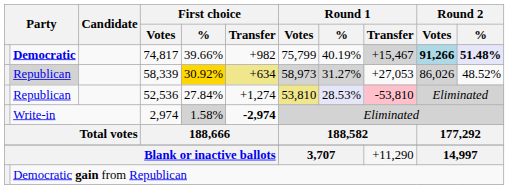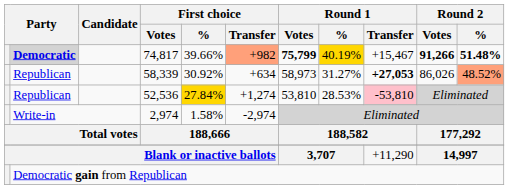(44, 54) no background -> (44, 54) lightgrey background
(263, 54) no background -> (263, 54) lightsalmon background
(299, 54) normal -> (299, 54) bold
(342, 54) no background -> (342, 54) gold background
(393, 54) lightgrey background -> (393, 54) no background
(437, 54) lightblue background -> (437, 54) no background
(481, 54) lavender background -> (481, 54) no background
(42, 74) lightgrey background -> (42, 74) no background
(204, 74) gold background -> (204, 74) no background
(263, 74) khaki background -> (263, 74) no background
(299, 74) lightgrey background -> (299, 74) no background
(342, 74) lightgrey background -> (342, 74) no background
(393, 74) normal -> (393, 74) bold
(437, 74) lightgrey background -> (437, 74) no background
(482, 74) no background -> (482, 74) lightsalmon background
(204, 94) no background -> (204, 94) gold background
(299, 94) khaki background -> (299, 94) no background
(342, 94) lavender background -> (342, 94) no background
(207, 114) lightgrey background -> (207, 114) no background
(259, 114) bold -> (259, 114) normal
